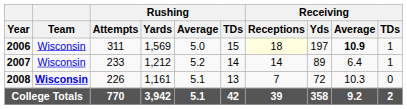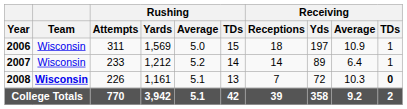(276, 46) lightyellow background -> (276, 46) no background
(355, 46) bold -> (355, 46) normal
(390, 79) normal -> (390, 79) bold
